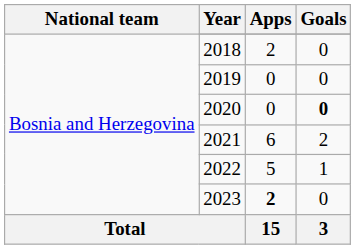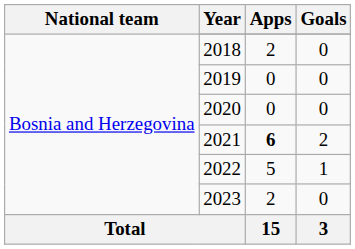(323, 109) bold -> (323, 109) normal
(271, 139) normal -> (271, 139) bold
(271, 199) bold -> (271, 199) normal
